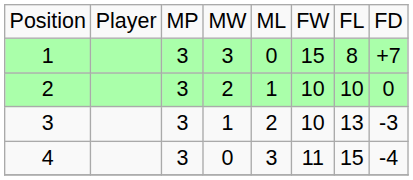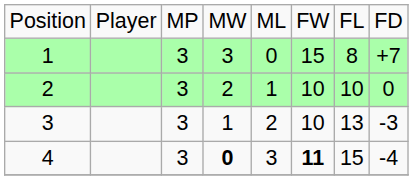(228, 157) normal -> (228, 157) bold
(313, 157) normal -> (313, 157) bold
